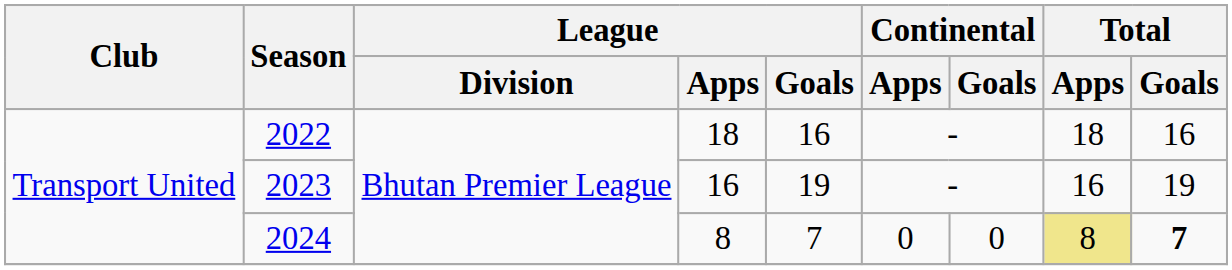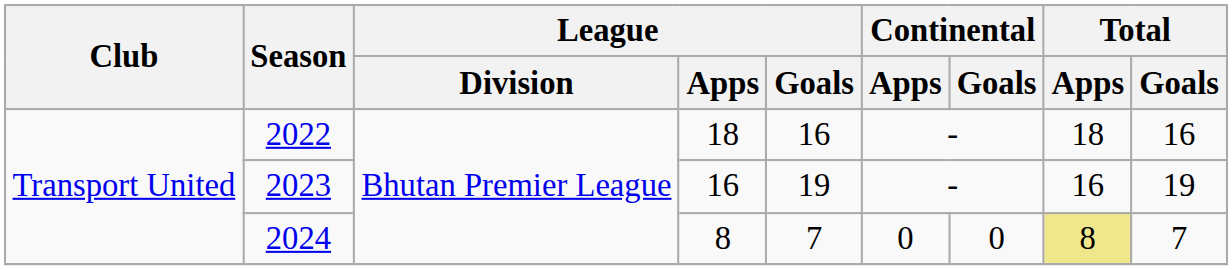(1179, 237) bold -> (1179, 237) normal
